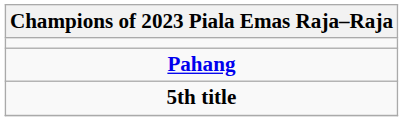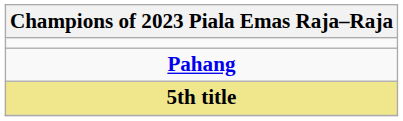(201, 97) no background -> (201, 97) khaki background
